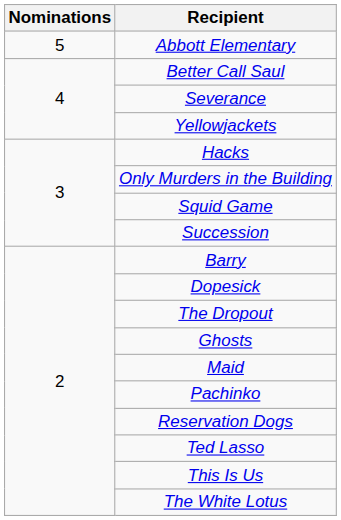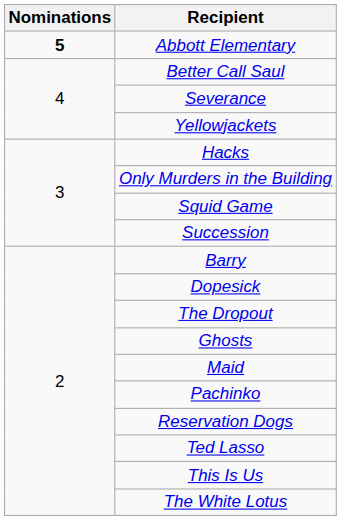(60, 44) normal -> (60, 44) bold
